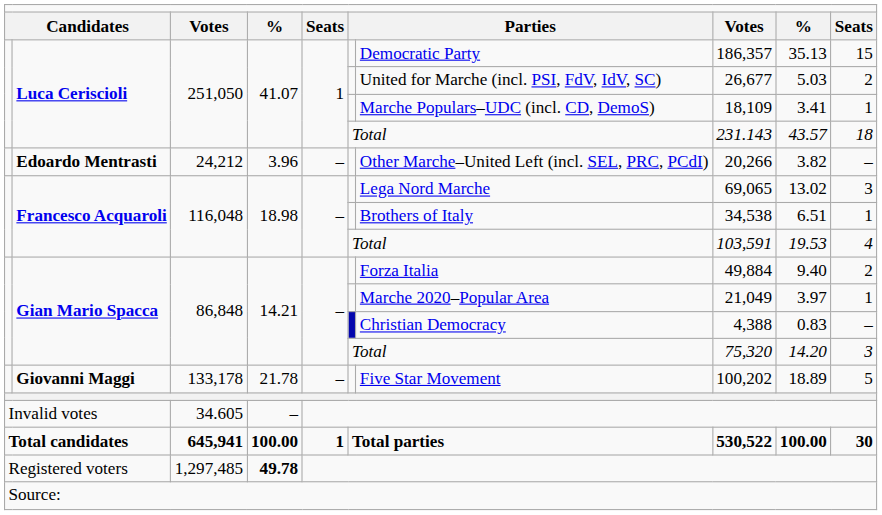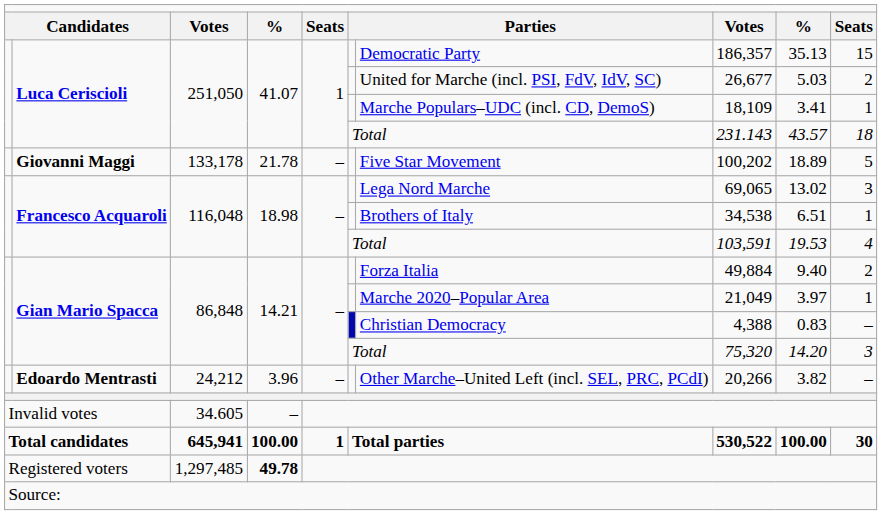rows swapped: (76, 378) <-> (87, 161)
